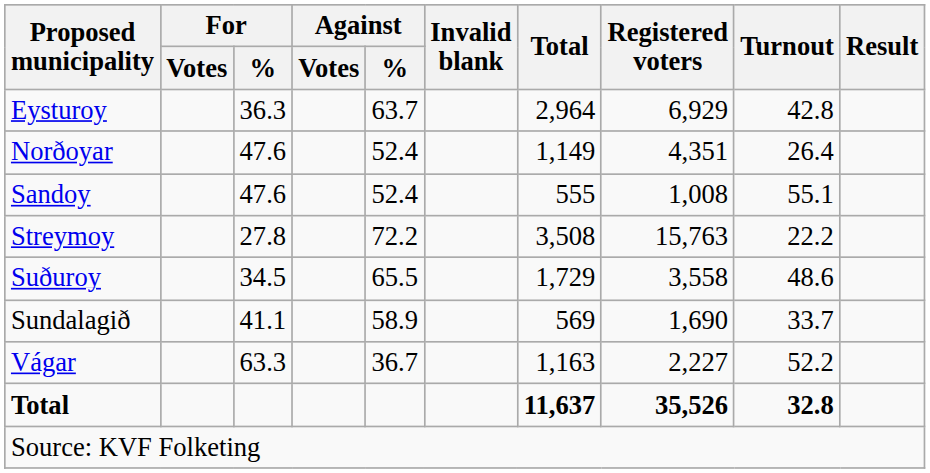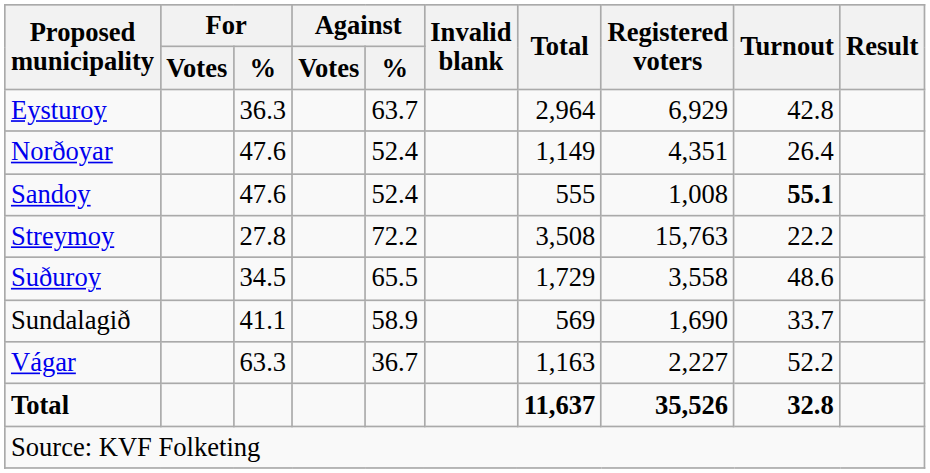(811, 194) normal -> (811, 194) bold
